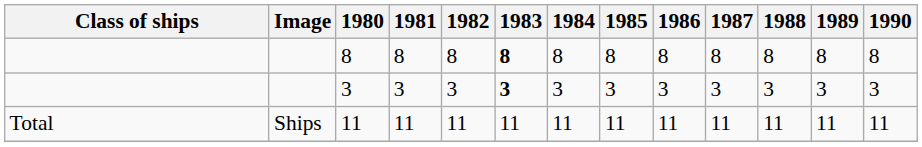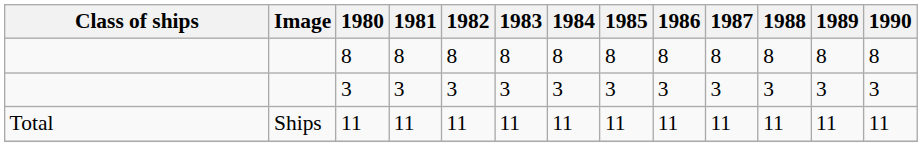(505, 55) bold -> (505, 55) normal
(505, 89) bold -> (505, 89) normal
